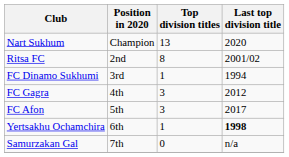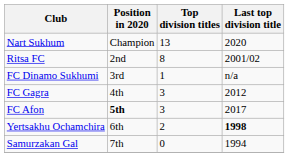(236, 76) 1994 -> (231, 76) n/a
(117, 110) normal -> (117, 110) bold
(162, 127) 1 -> (162, 127) 2
(231, 144) n/a -> (236, 144) 1994
